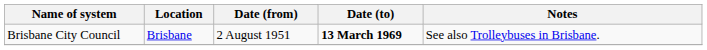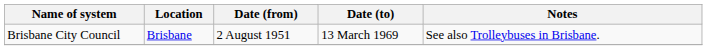(361, 34) bold -> (360, 34) normal
